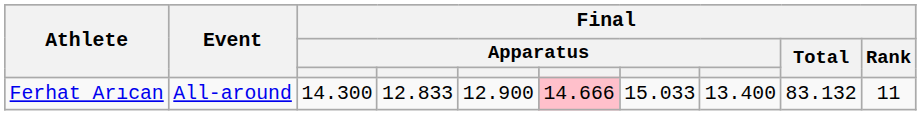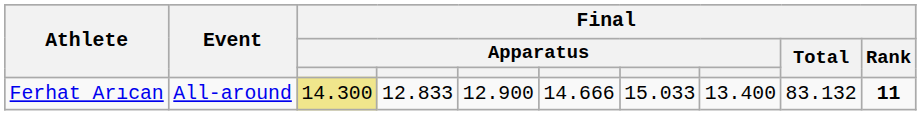(337, 93) no background -> (337, 93) khaki background
(579, 93) pink background -> (579, 93) no background
(889, 93) normal -> (889, 93) bold
